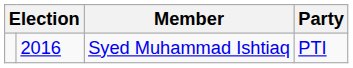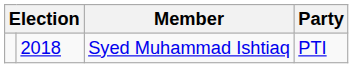(41, 47) 2016 -> (41, 47) 2018
